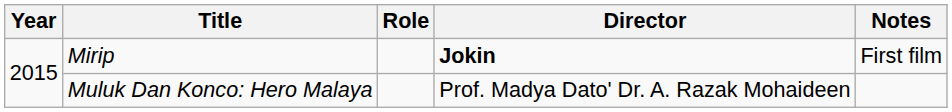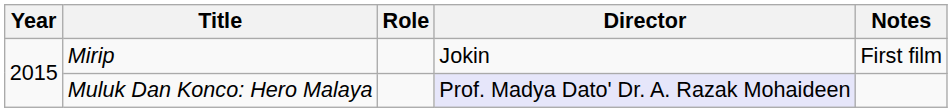(468, 55) bold -> (465, 55) normal
(645, 90) no background -> (645, 90) lavender background
